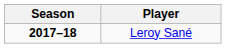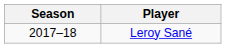(53, 33) bold -> (53, 33) normal
